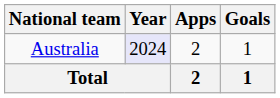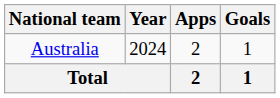(148, 48) lavender background -> (148, 48) no background
